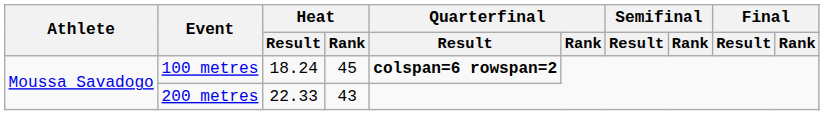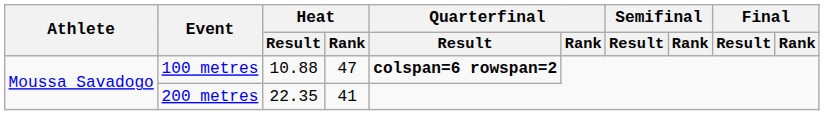(294, 69) 18.24 -> (294, 69) 10.88
(347, 69) 45 -> (347, 69) 47
(294, 96) 22.33 -> (294, 96) 22.35
(347, 96) 43 -> (347, 96) 41
